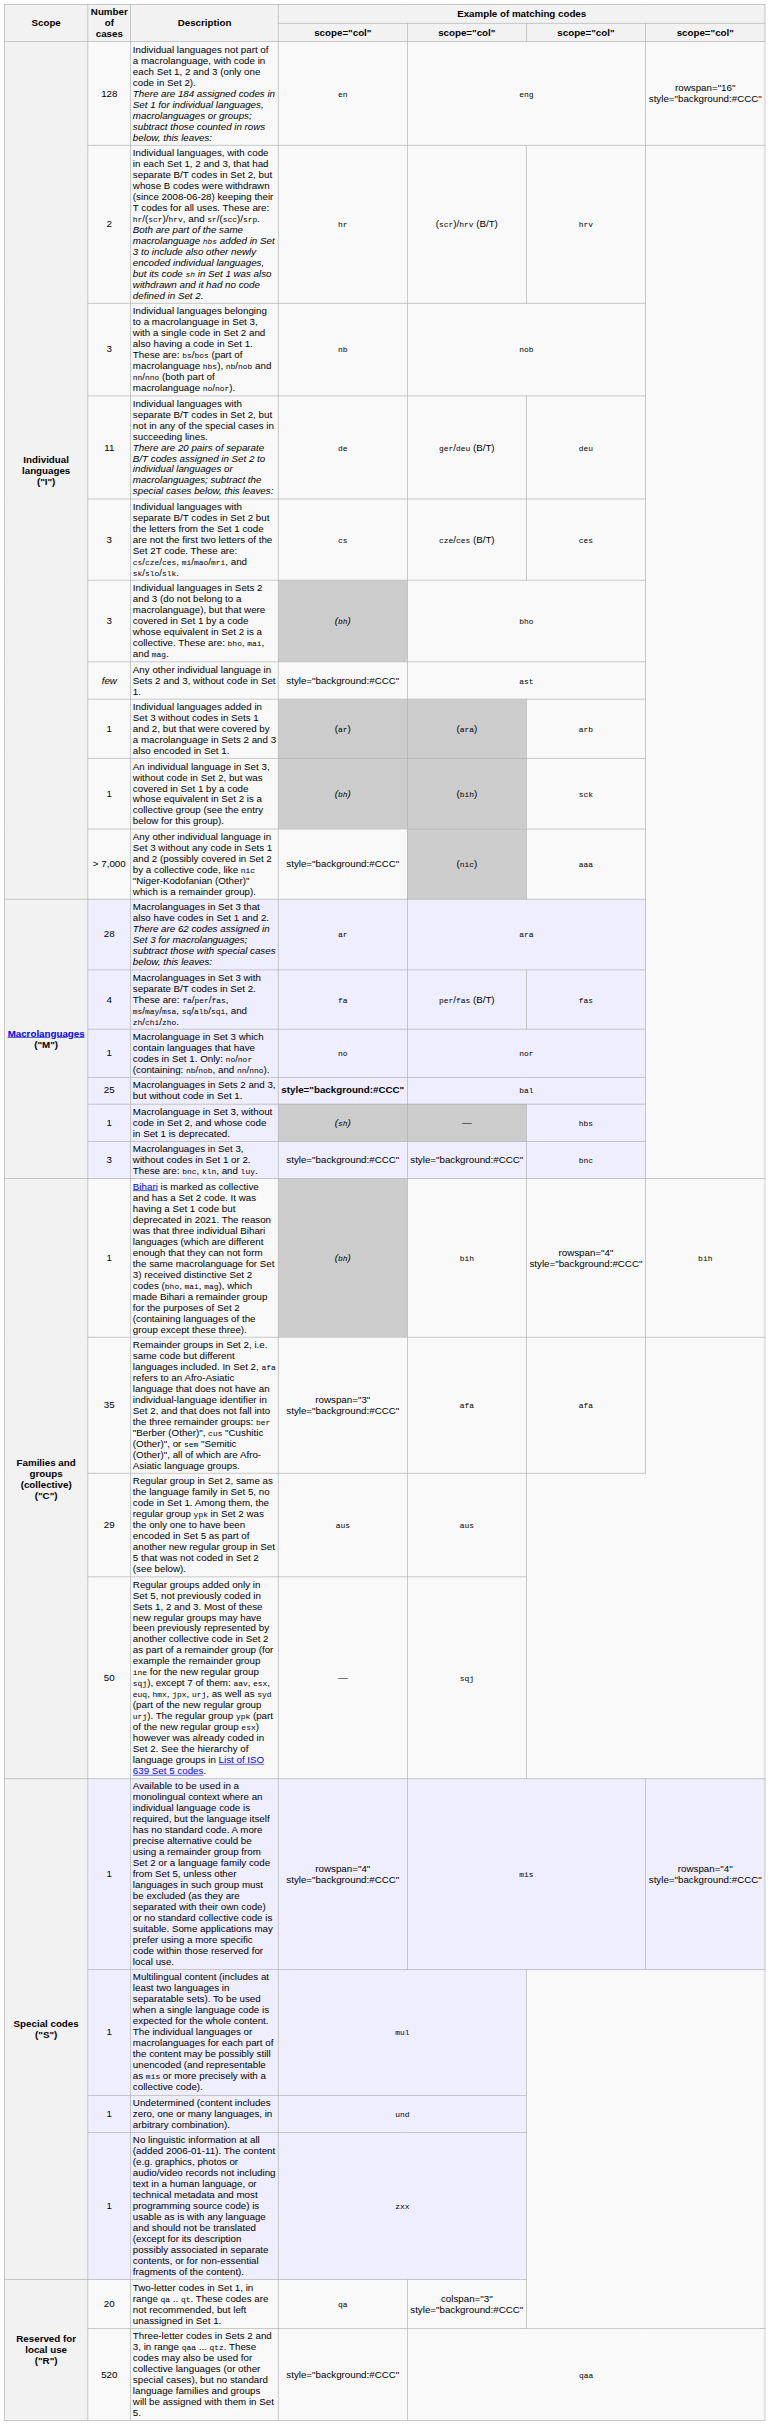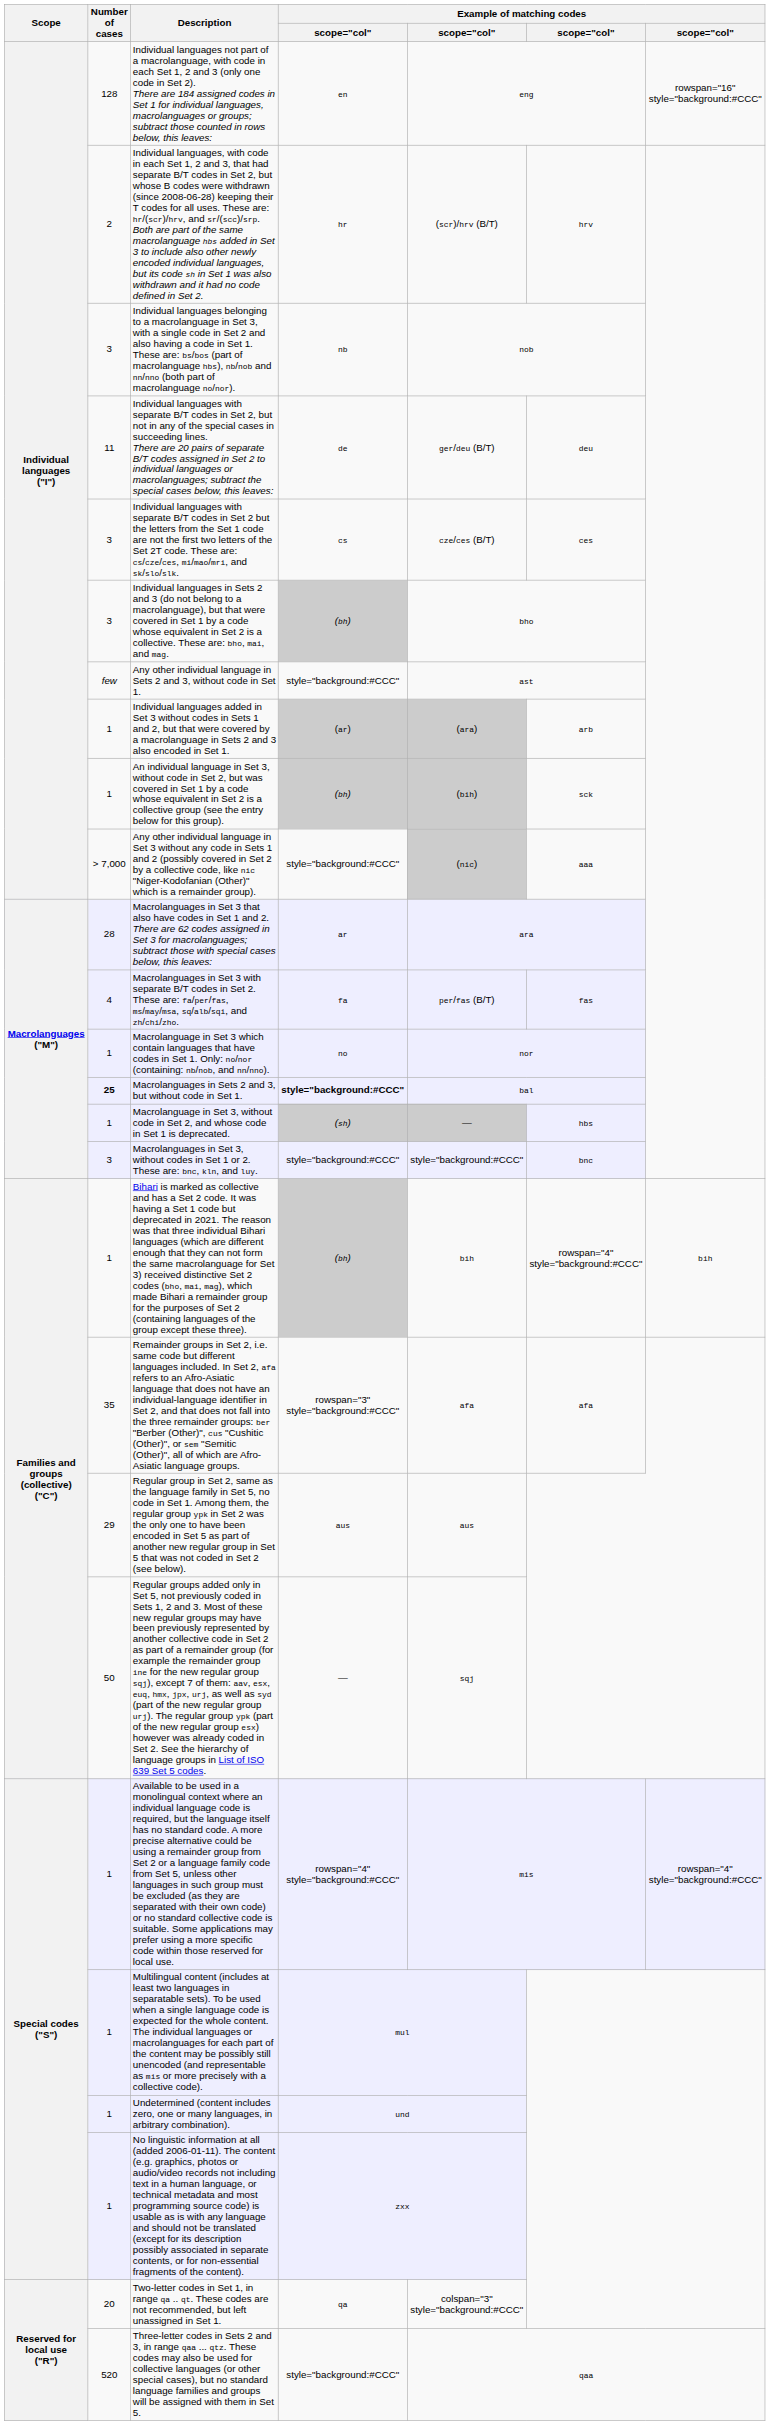(109, 1090) normal -> (109, 1090) bold
